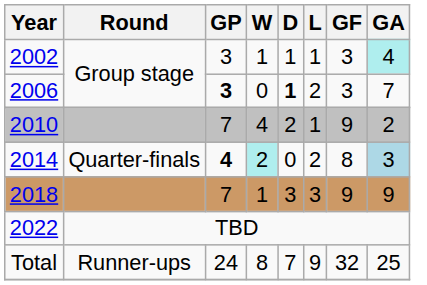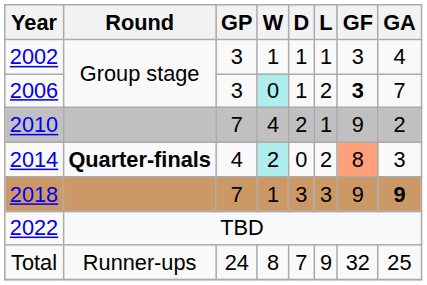(389, 57) paleturquoise background -> (399, 57) no background
(226, 91) bold -> (237, 91) normal
(262, 91) no background -> (273, 91) paleturquoise background
(290, 91) bold -> (301, 91) normal
(347, 91) normal -> (358, 91) bold
(134, 160) normal -> (140, 160) bold
(226, 160) bold -> (237, 160) normal
(347, 160) no background -> (358, 160) lightsalmon background
(389, 160) lightblue background -> (399, 160) no background
(389, 194) normal -> (399, 194) bold
